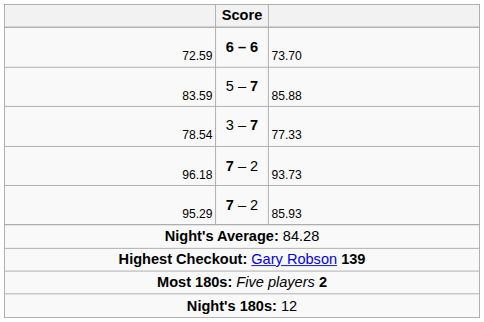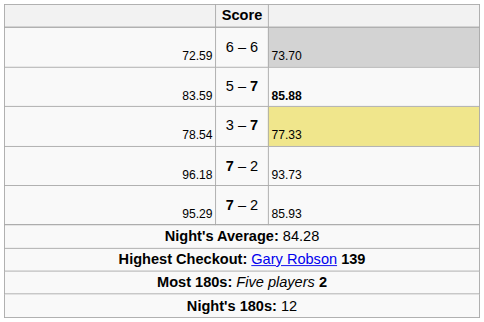(242, 47) bold -> (242, 47) normal
(287, 56) no background -> (287, 56) lightgrey background
(287, 95) normal -> (287, 94) bold
(287, 135) no background -> (287, 135) khaki background
